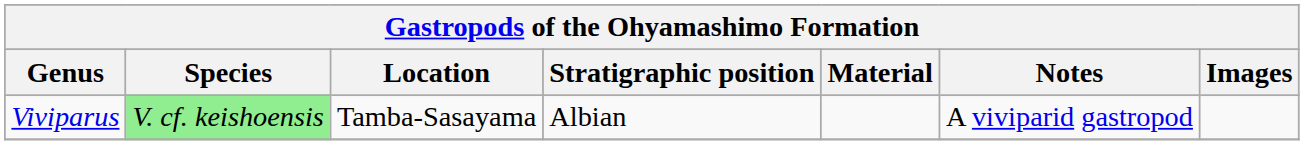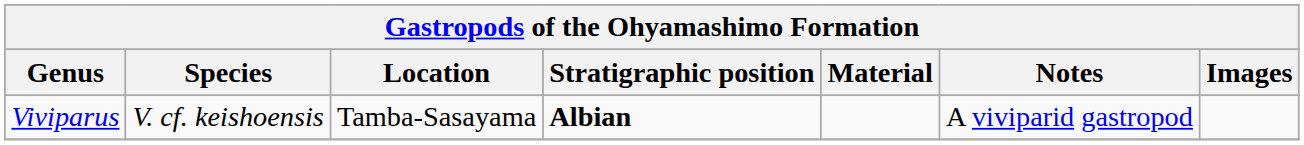(228, 116) lightgreen background -> (228, 116) no background
(588, 116) normal -> (590, 116) bold
